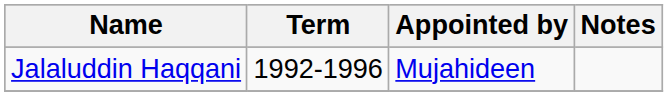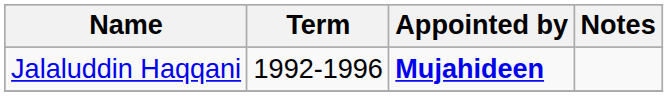(465, 68) normal -> (470, 68) bold
